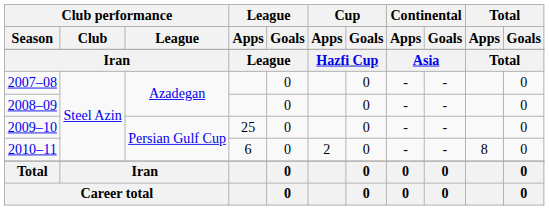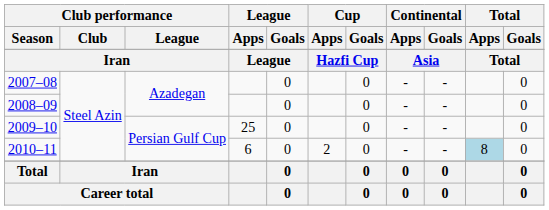(484, 149) no background -> (484, 149) lightblue background
